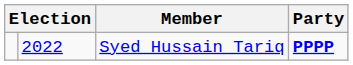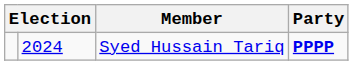(42, 47) 2022 -> (42, 47) 2024
